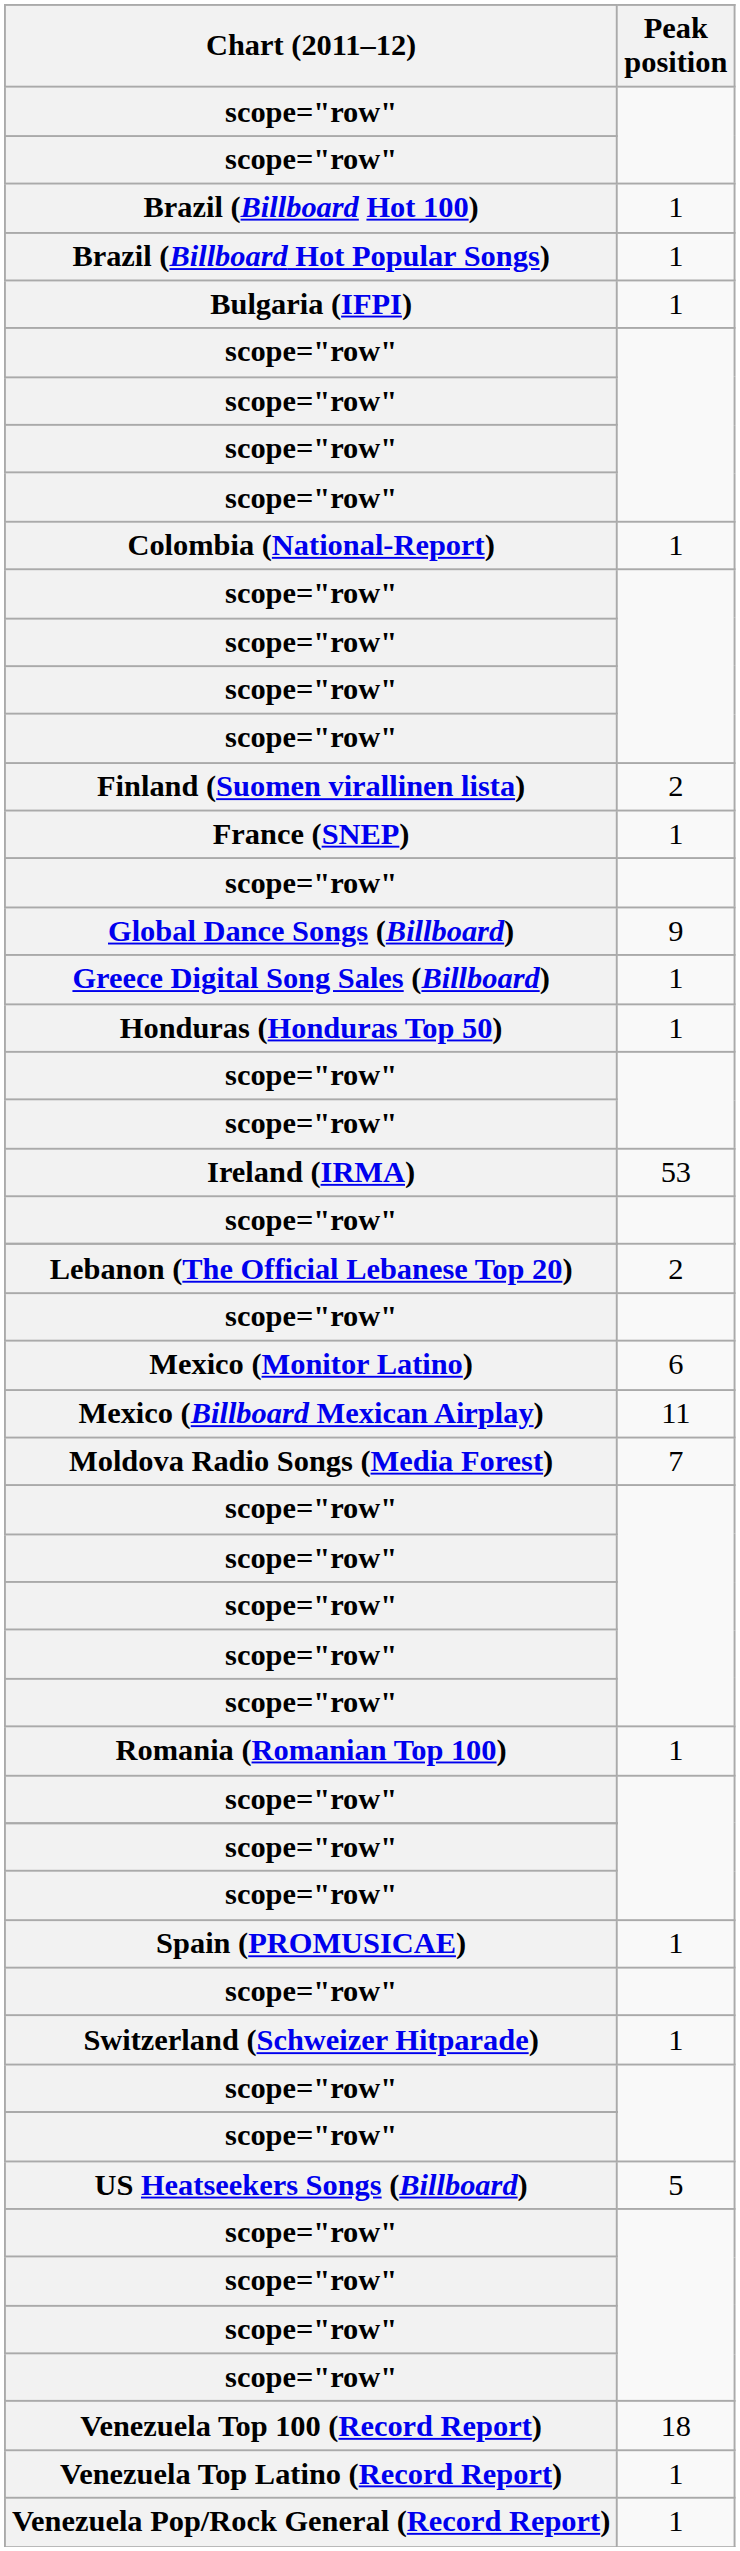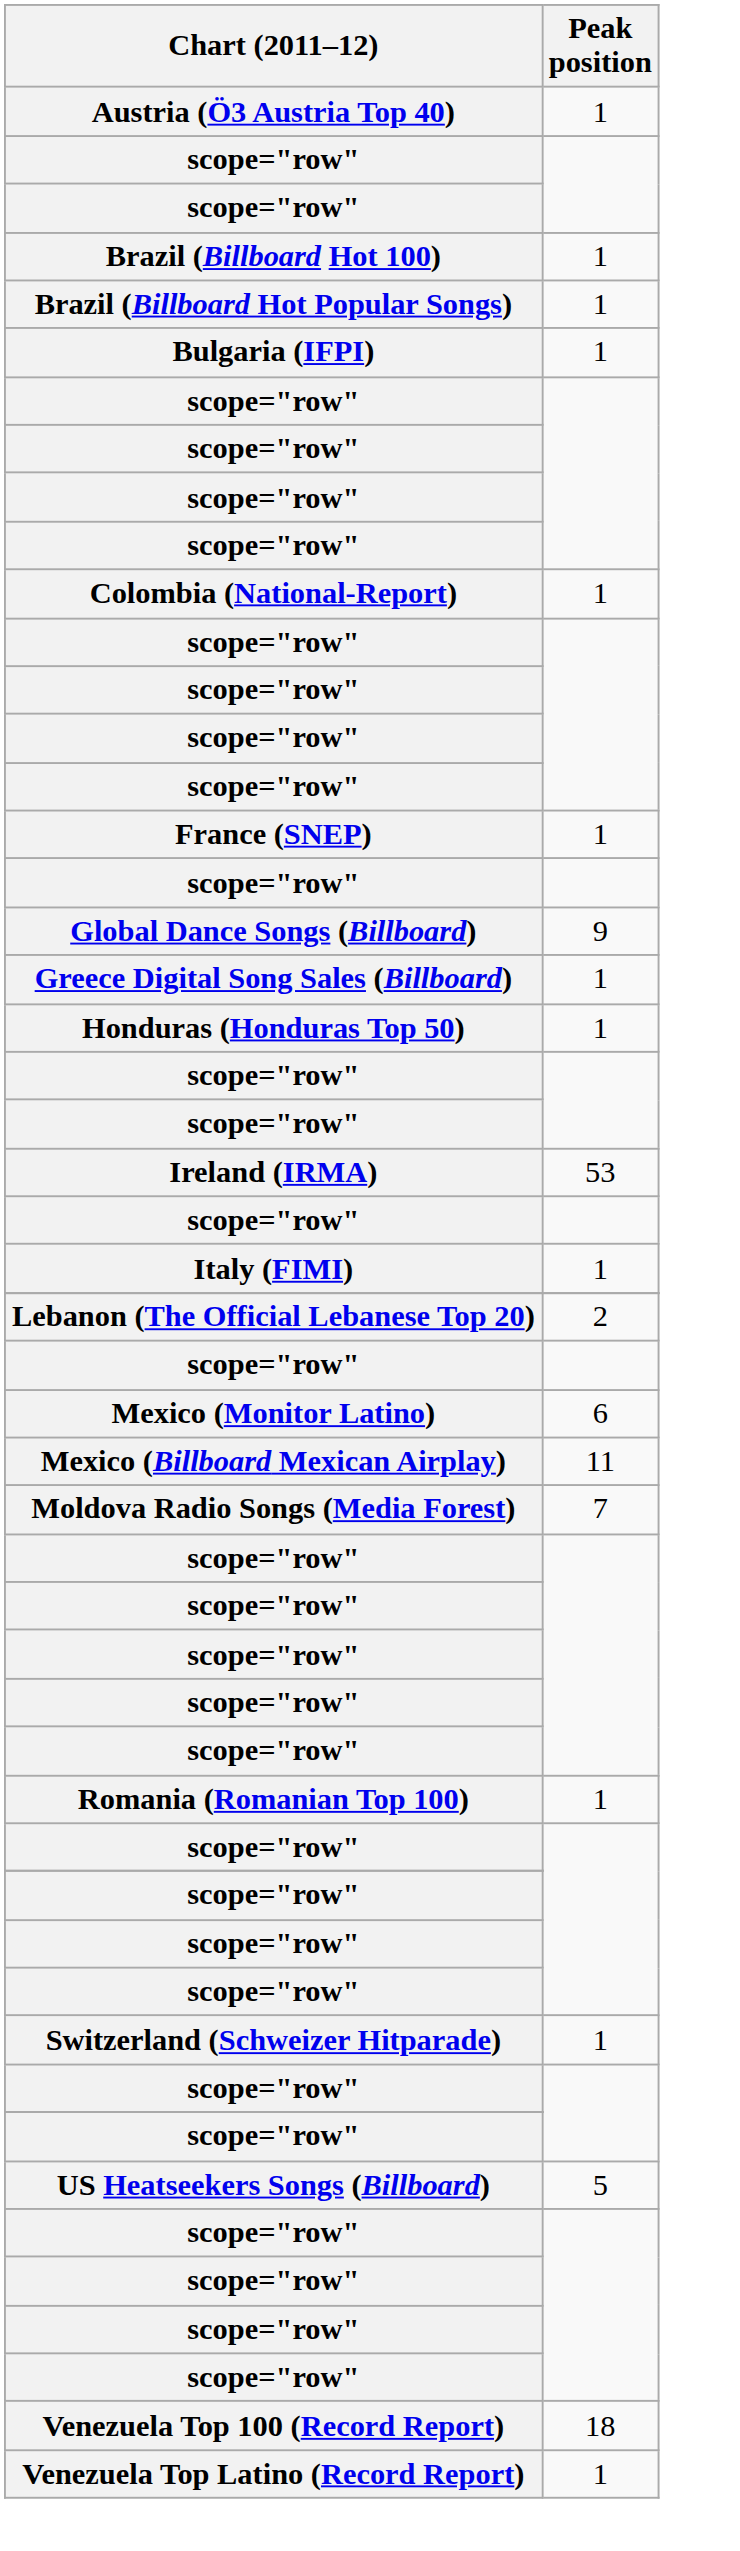+ row: (273, 111)
- row: (311, 785)
+ row: (273, 1268)
- row: (311, 1943)
- row: (311, 2521)
